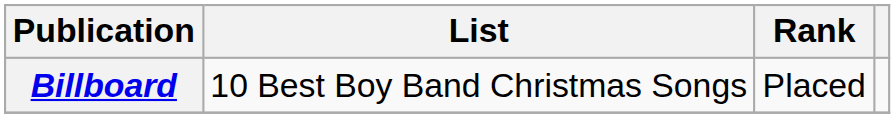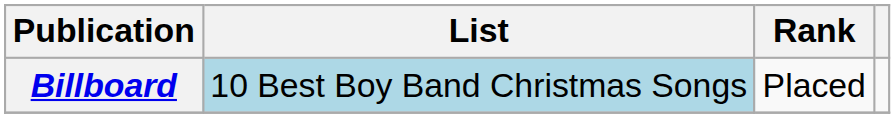(479, 84) no background -> (479, 84) lightblue background
